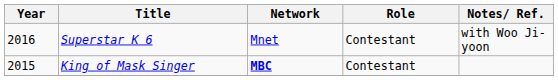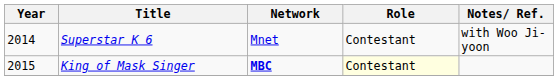(21, 40) 2016 -> (21, 40) 2014
(381, 66) no background -> (381, 66) lightyellow background
